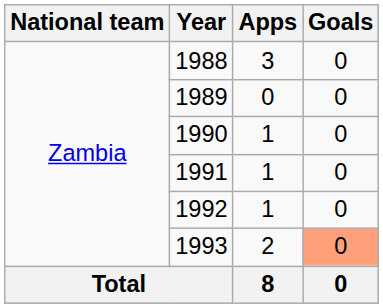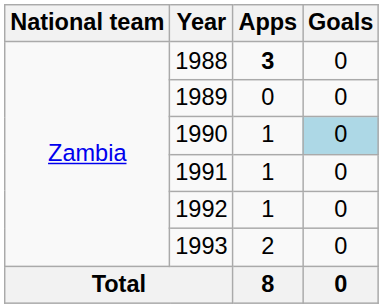(268, 60) normal -> (268, 60) bold
(341, 135) no background -> (341, 135) lightblue background
(341, 246) lightsalmon background -> (341, 246) no background
